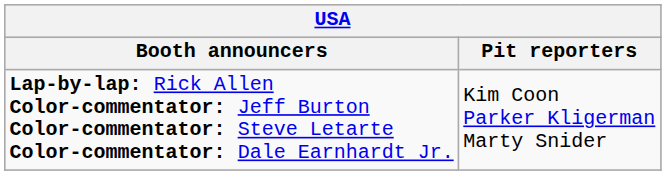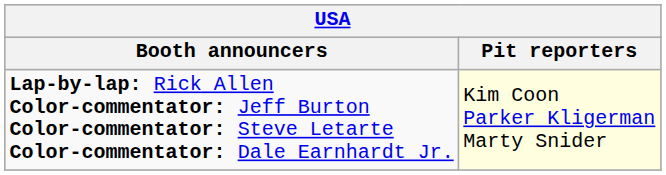(559, 120) no background -> (559, 120) lightyellow background
